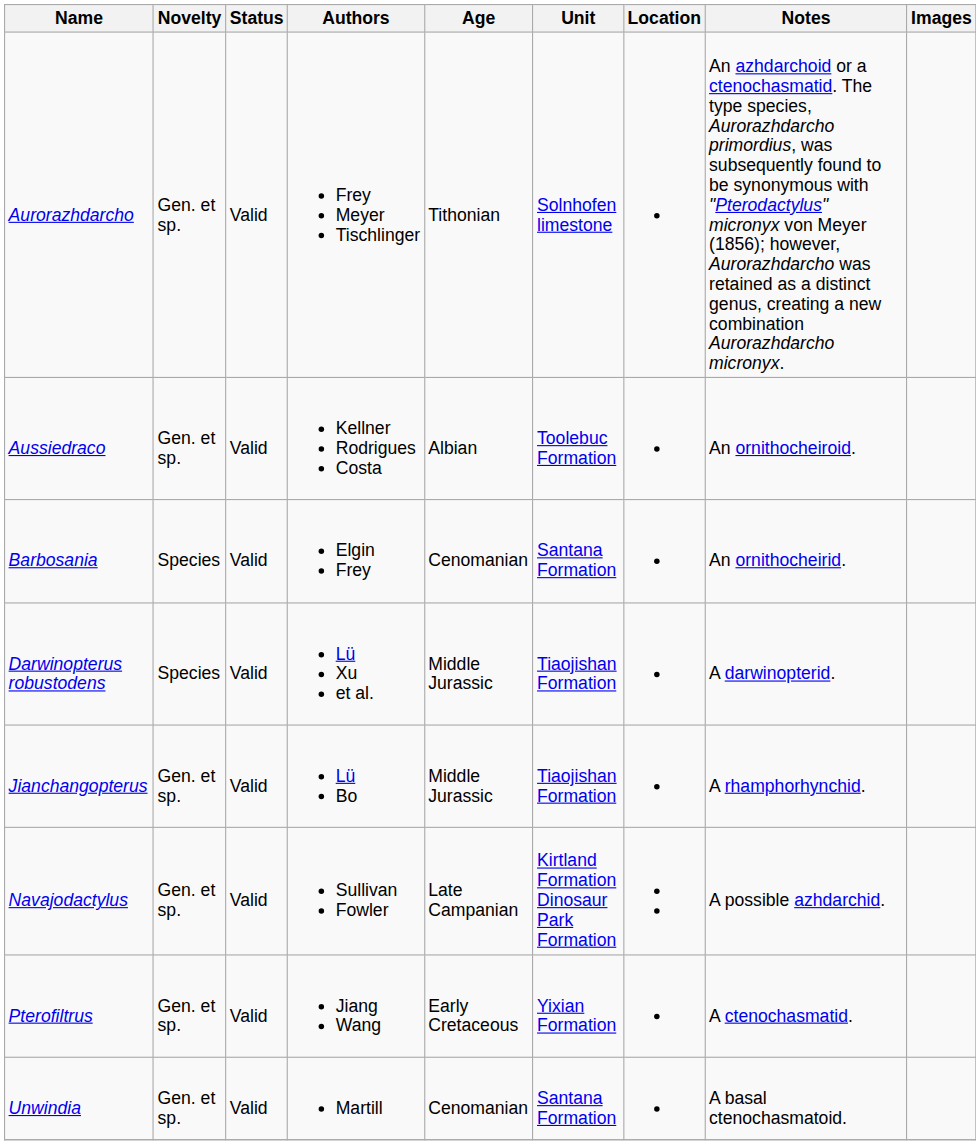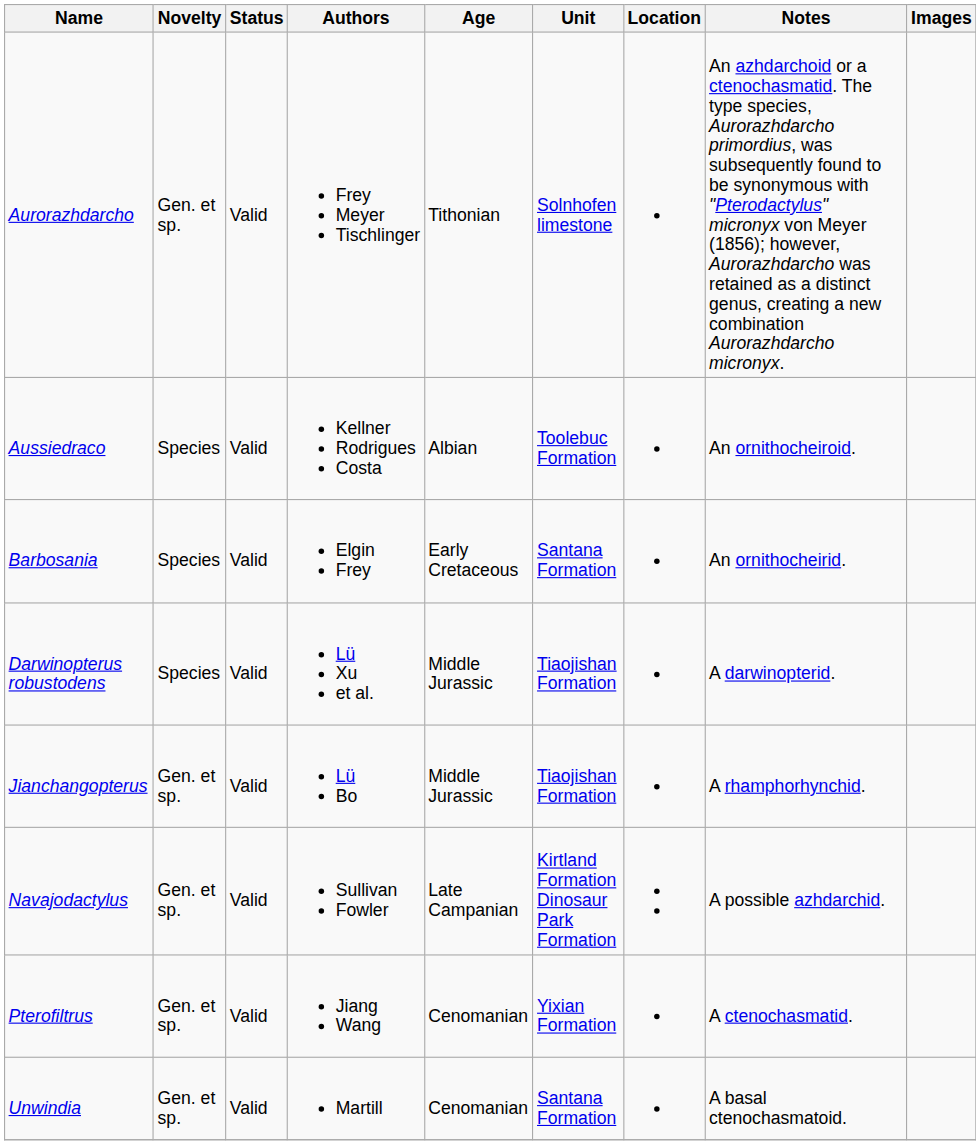(186, 448) Gen. et sp. -> (189, 448) Species
(478, 560) Cenomanian -> (473, 560) Early Cretaceous
(473, 1015) Early Cretaceous -> (478, 1015) Cenomanian
